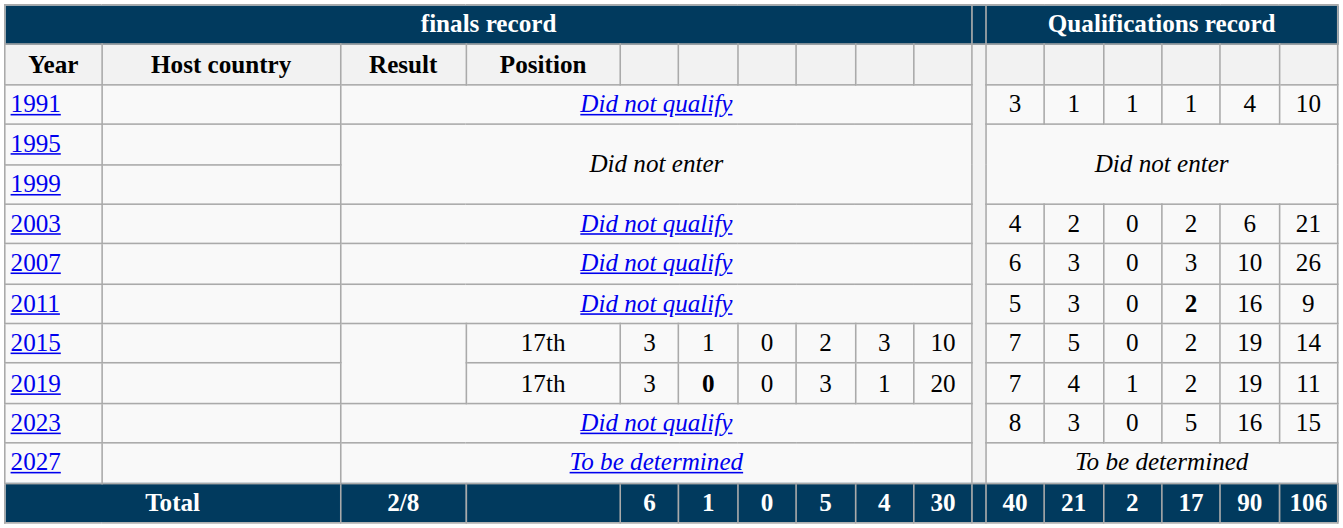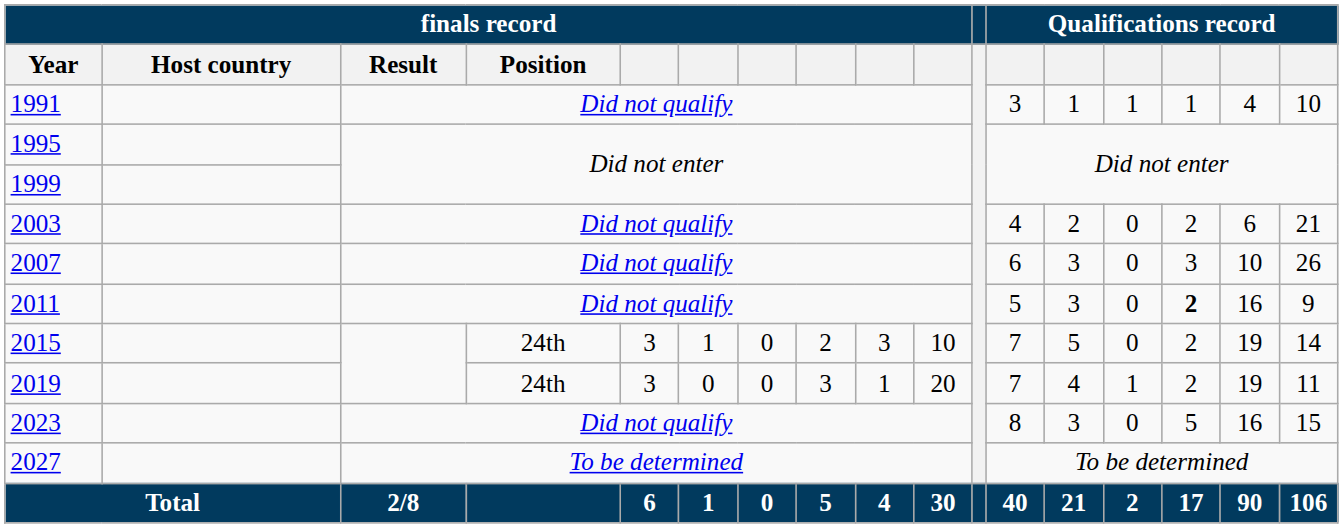(543, 343) 17th -> (543, 343) 24th
(543, 382) 17th -> (543, 382) 24th
(708, 382) bold -> (708, 382) normal
